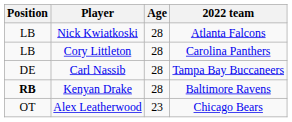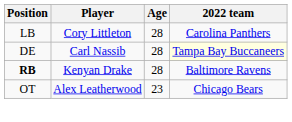- row: (98, 32)
(228, 70) no background -> (228, 51) lightyellow background
